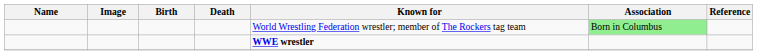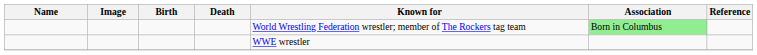(283, 42) bold -> (281, 42) normal
